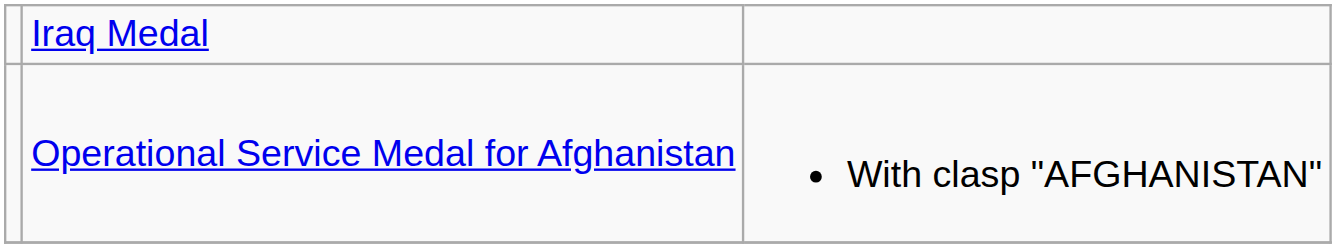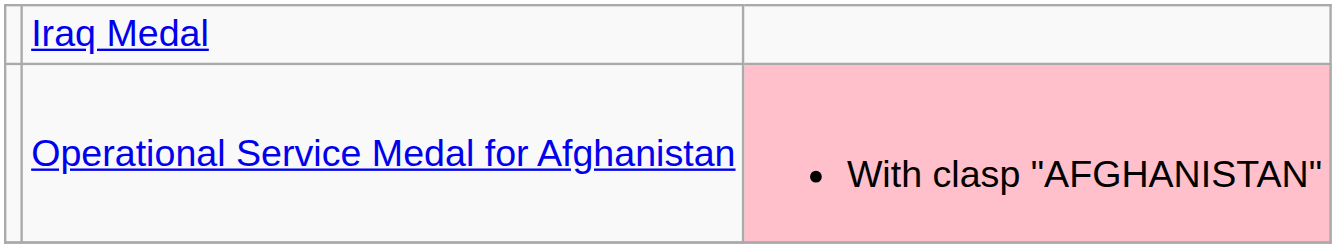(1037, 175) no background -> (1037, 175) pink background
